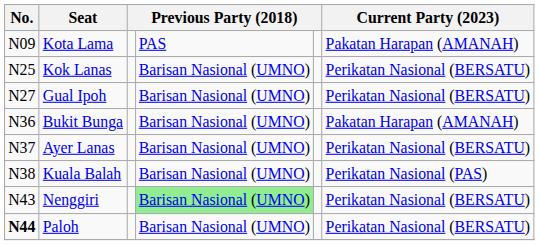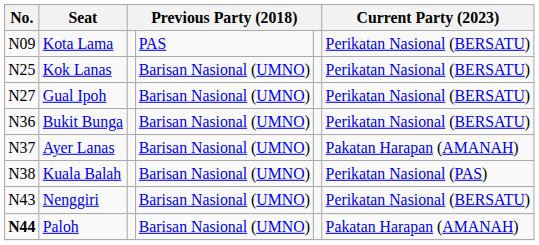(422, 43) Pakatan Harapan (AMANAH) -> (428, 43) Perikatan Nasional (BERSATU)
(422, 121) Pakatan Harapan (AMANAH) -> (428, 121) Perikatan Nasional (BERSATU)
(428, 148) Perikatan Nasional (BERSATU) -> (422, 148) Pakatan Harapan (AMANAH)
(224, 200) lightgreen background -> (224, 200) no background
(428, 226) Perikatan Nasional (BERSATU) -> (422, 226) Pakatan Harapan (AMANAH)
